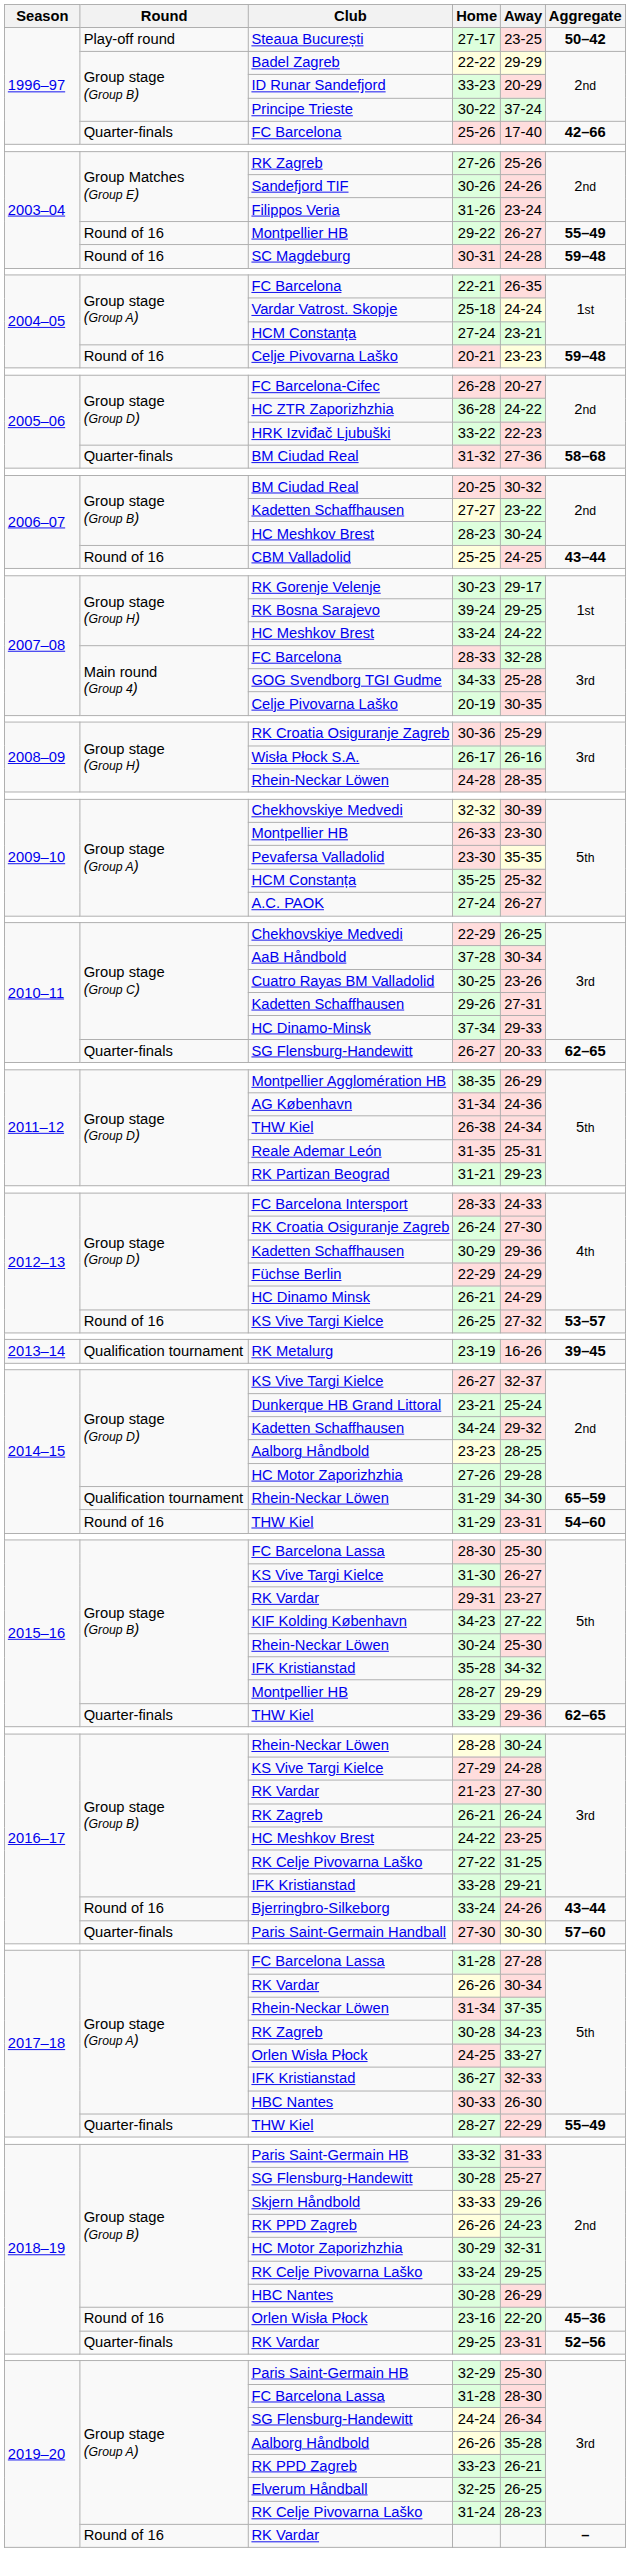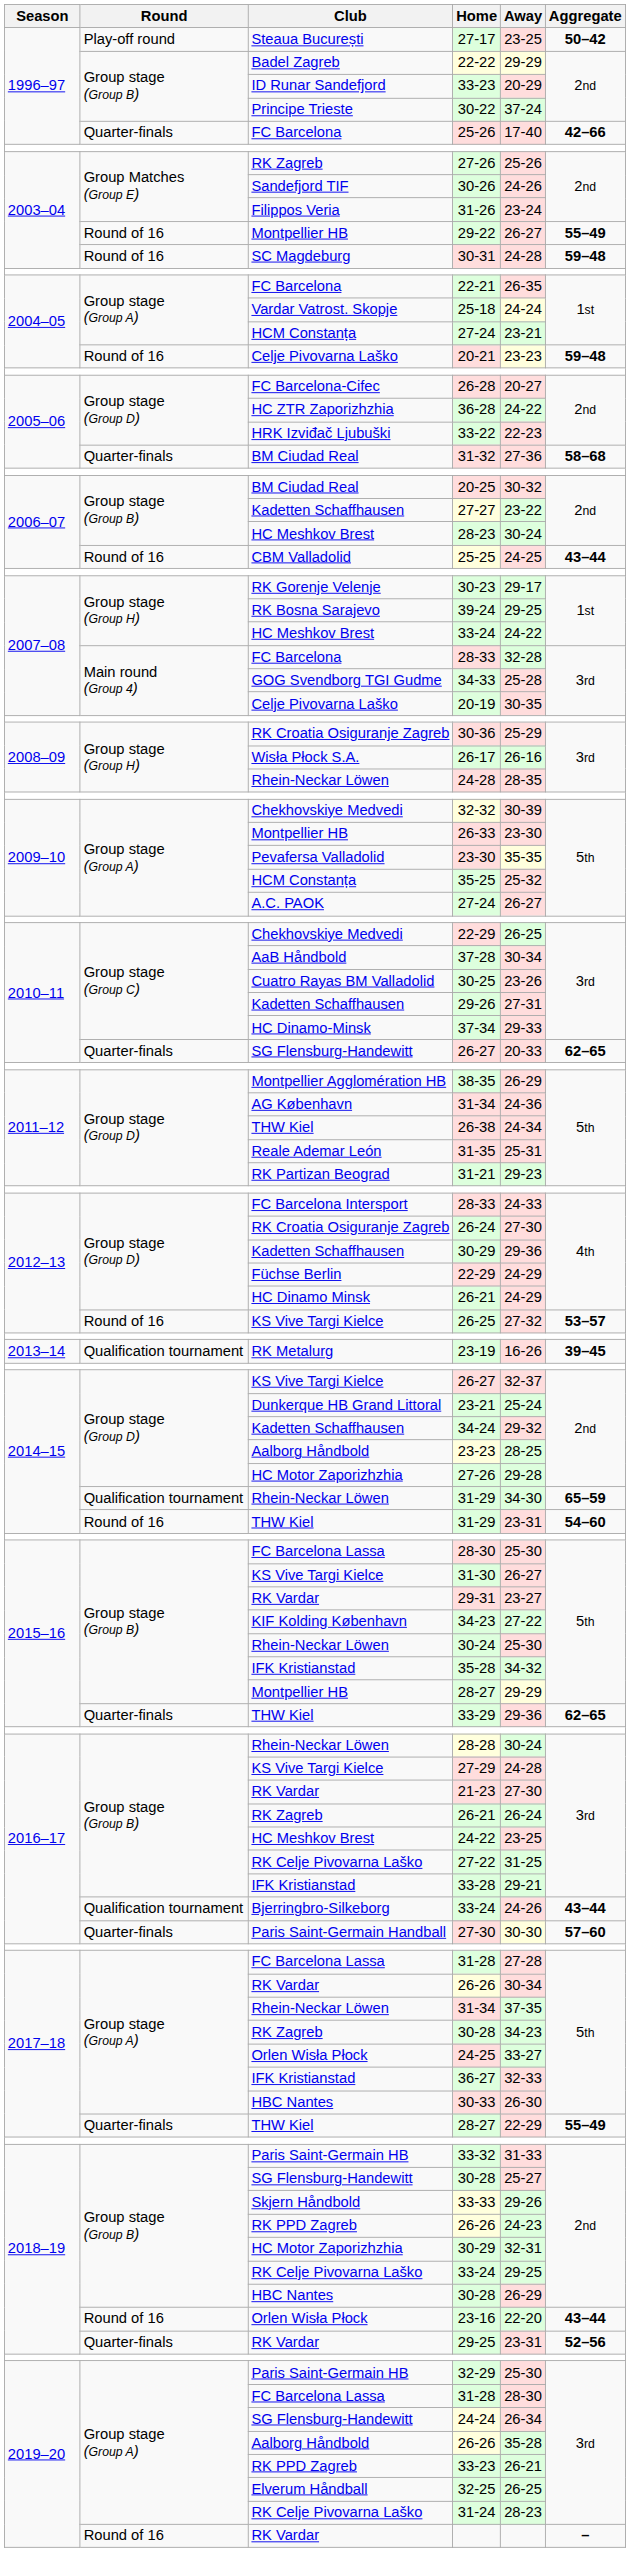(124, 1908) Round of 16 -> (163, 1908) Qualification tournament
(585, 2319) 45–36 -> (585, 2319) 43–44
